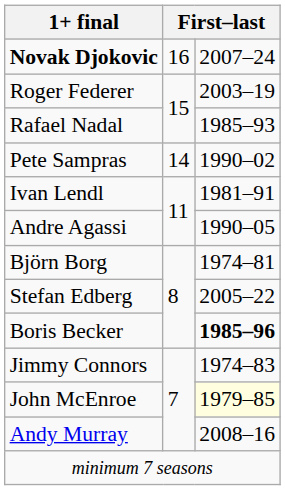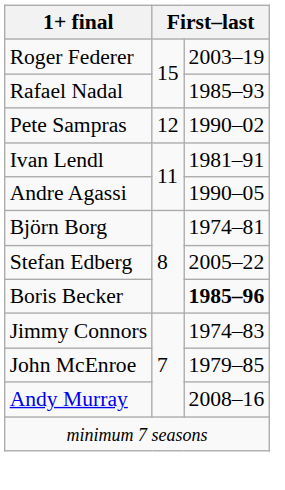- row: (84, 56)
(179, 159) 14 -> (168, 124) 12
(237, 399) lightyellow background -> (226, 364) no background
